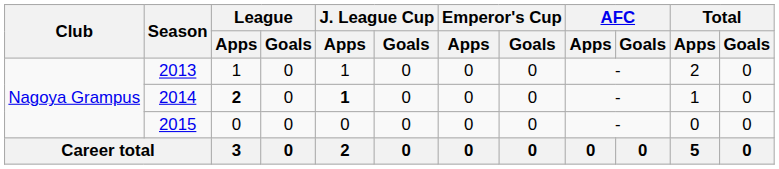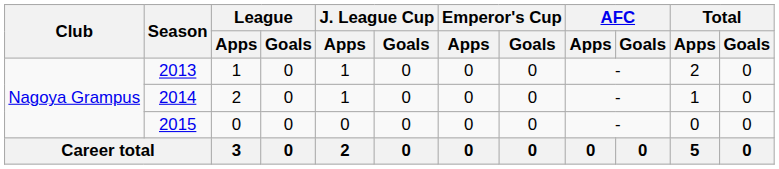(236, 97) bold -> (236, 97) normal
(345, 97) bold -> (345, 97) normal
